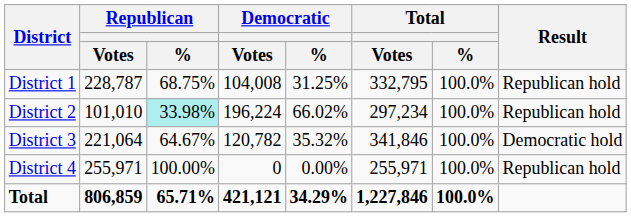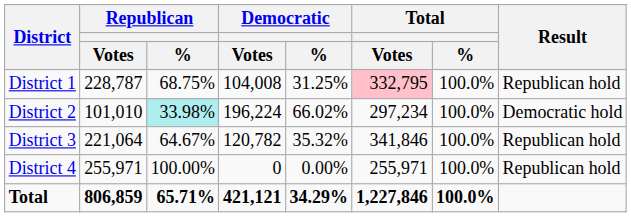(399, 83) no background -> (399, 83) pink background
(562, 112) Republican hold -> (563, 112) Democratic hold
(563, 140) Democratic hold -> (562, 140) Republican hold
